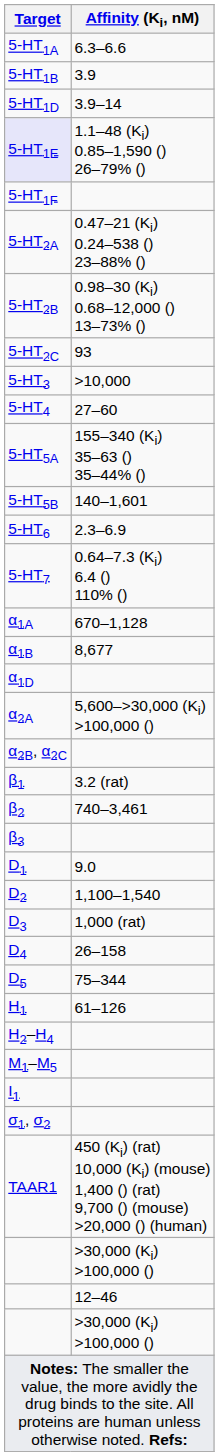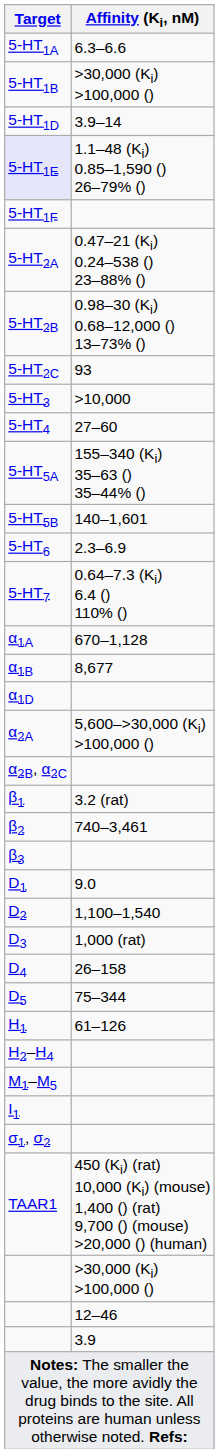(85, 75) 3.9 -> (116, 84) >30,000 (Ki) >100,000 ()
(116, 1332) >30,000 (Ki) >100,000 () -> (85, 1339) 3.9
